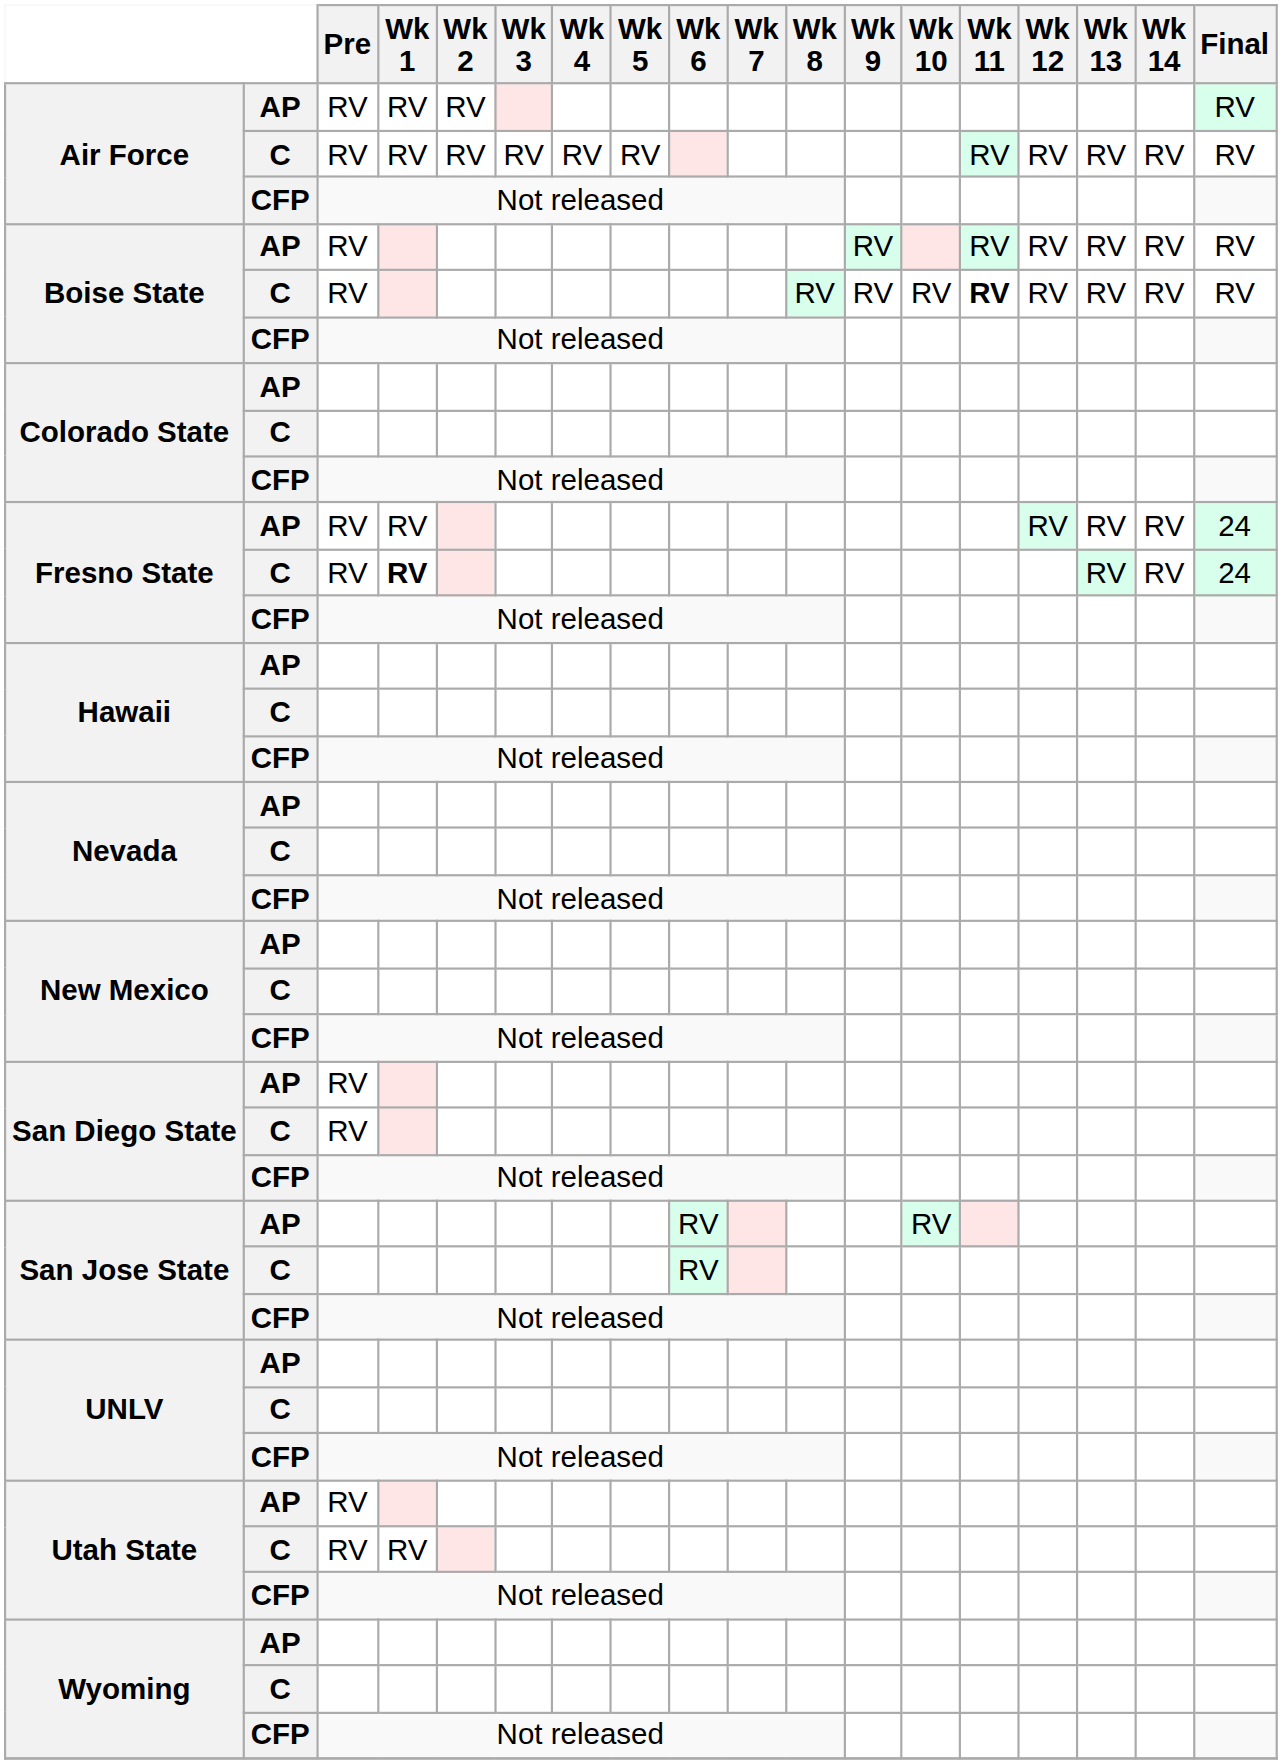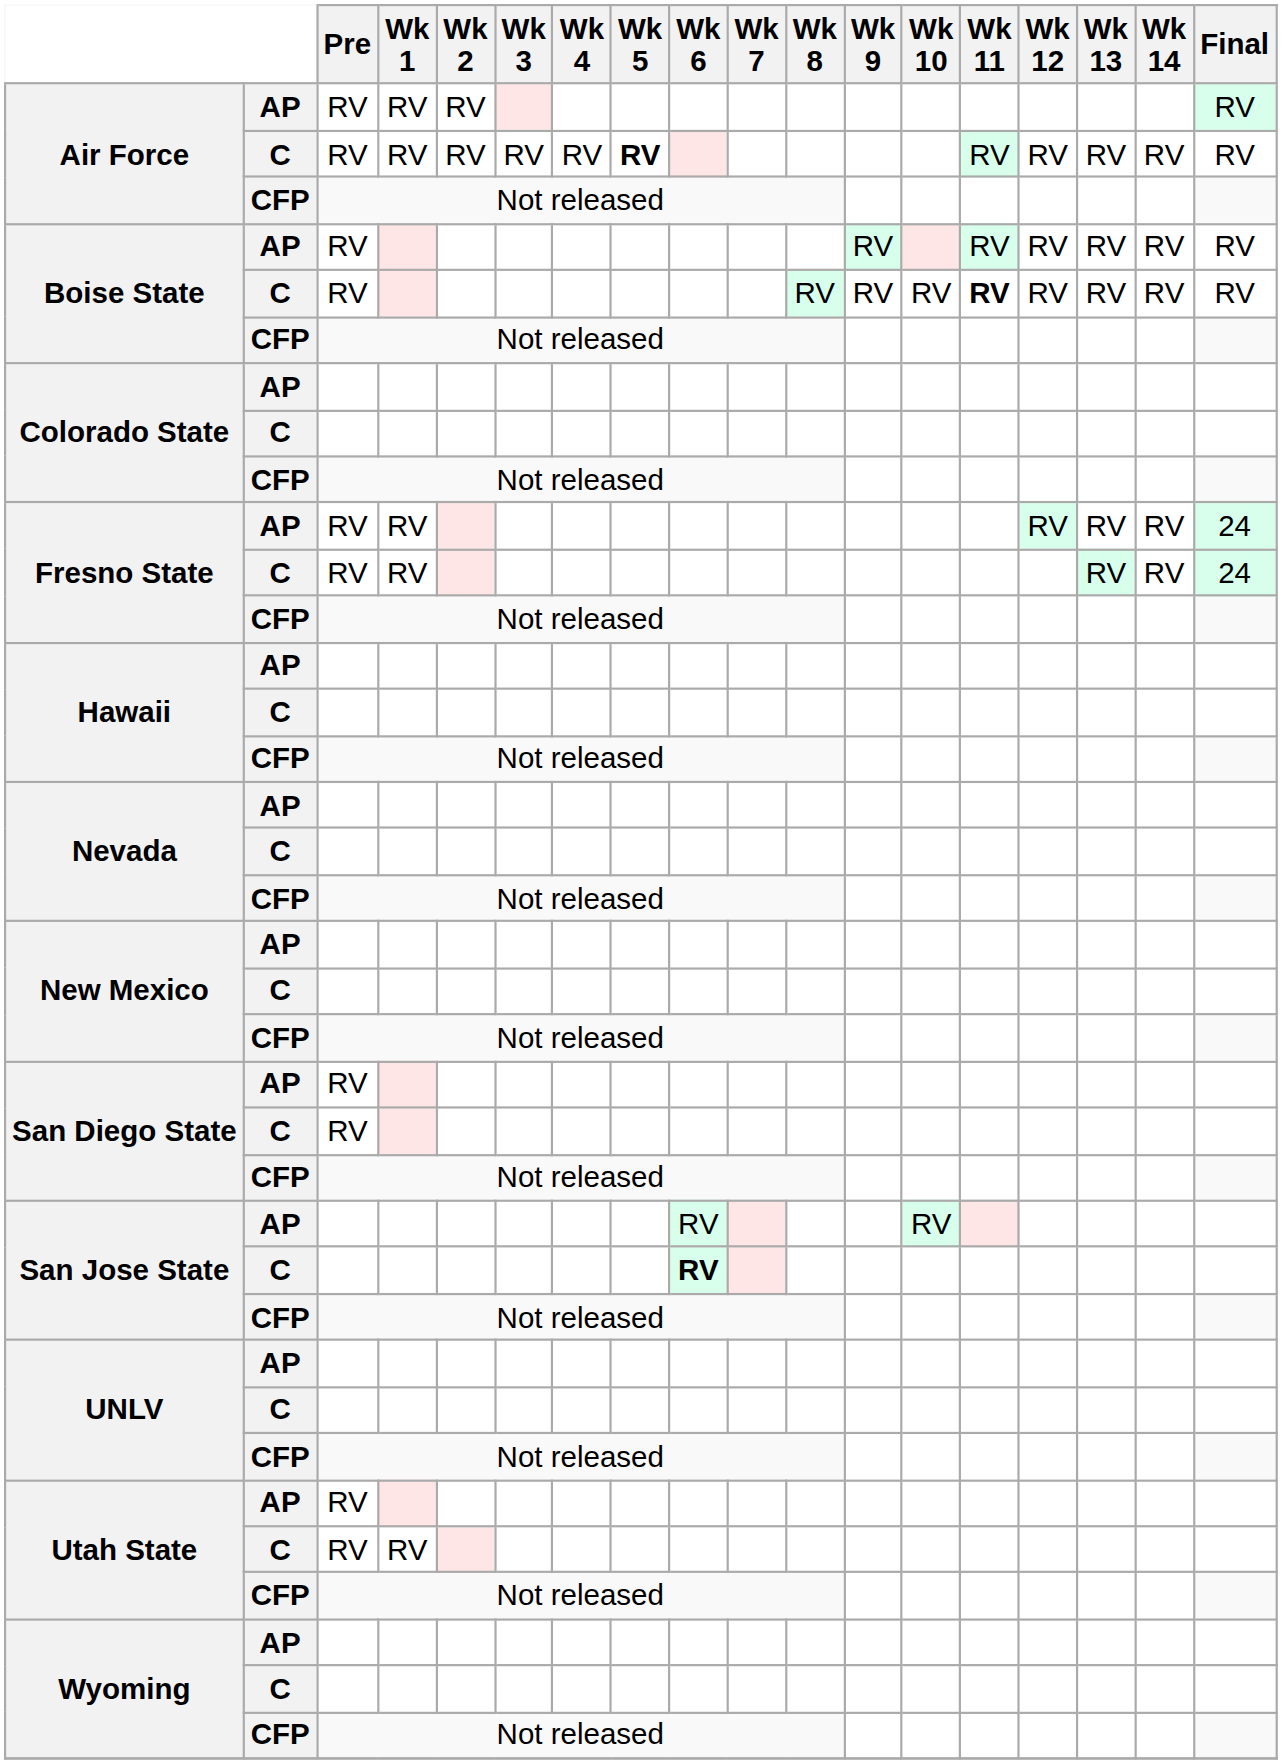(640, 154) normal -> (640, 154) bold
(407, 572) bold -> (407, 572) normal
(698, 1270) normal -> (698, 1270) bold
